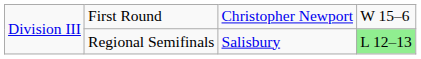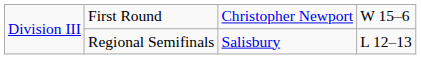(386, 41) lightgreen background -> (386, 41) no background
